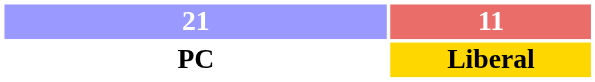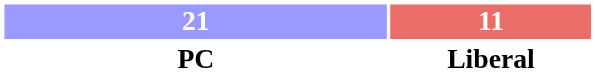(491, 59) gold background -> (491, 59) no background
